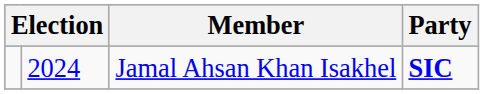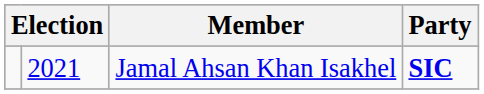(54, 67) 2024 -> (54, 67) 2021
